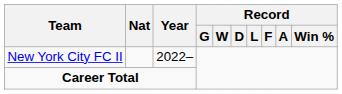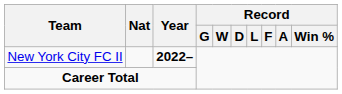(175, 57) normal -> (175, 57) bold
